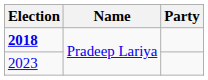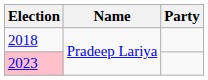(23, 39) bold -> (23, 39) normal
(23, 63) no background -> (23, 63) pink background
